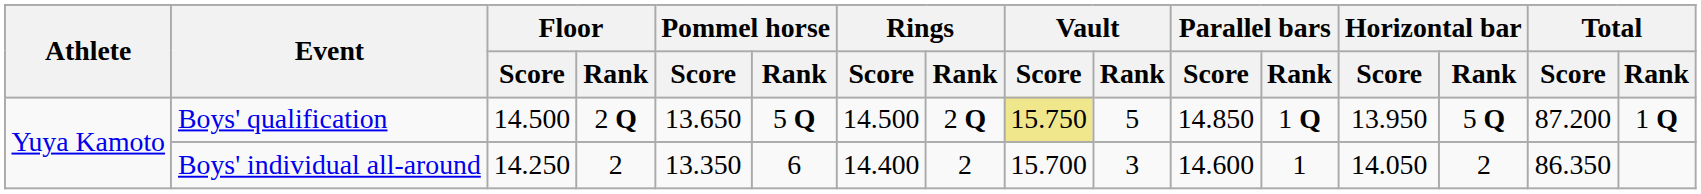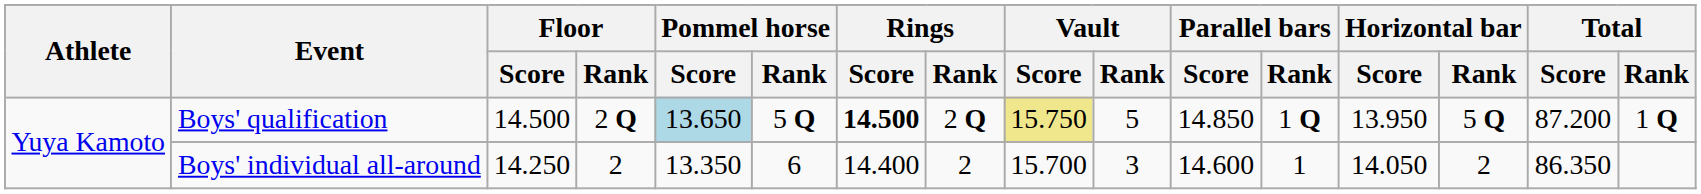(703, 119) no background -> (703, 119) lightblue background
(881, 119) normal -> (881, 119) bold
